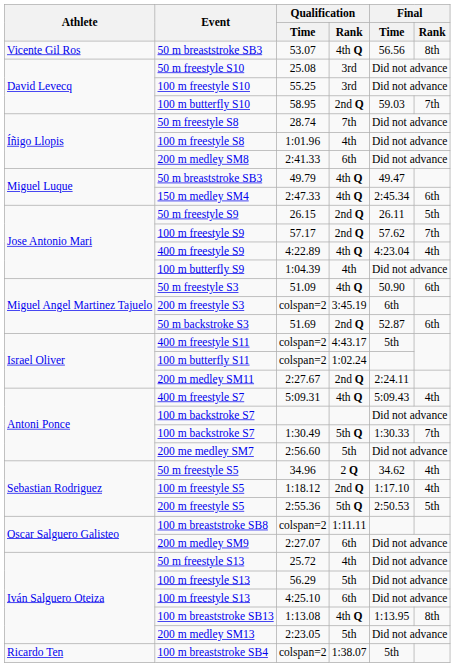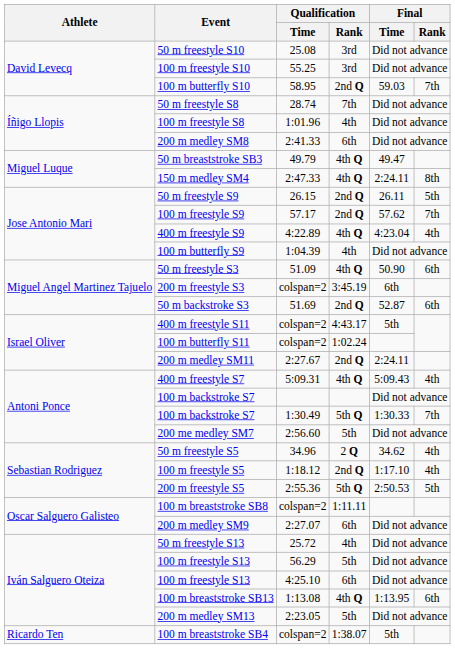- row: (210, 50)
(392, 196) 2:45.34 -> (392, 178) 2:24.11
(432, 196) 6th -> (432, 178) 8th
(432, 616) 8th -> (432, 598) 6th
